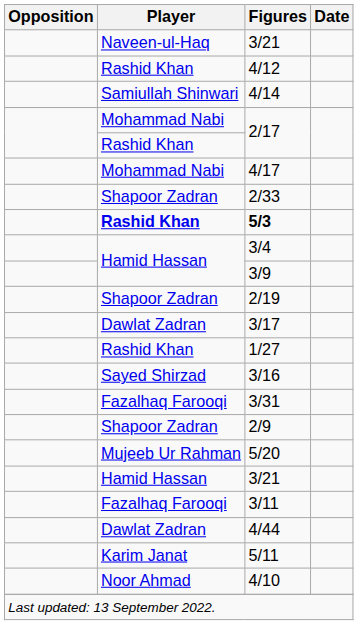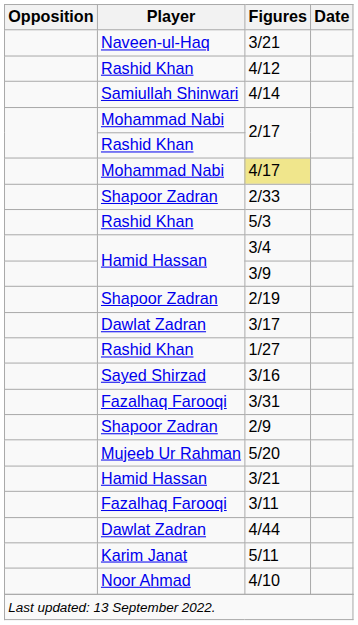(264, 171) no background -> (264, 171) khaki background
(150, 222) bold -> (147, 222) normal
(260, 222) bold -> (260, 222) normal
